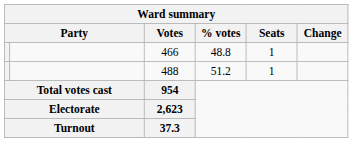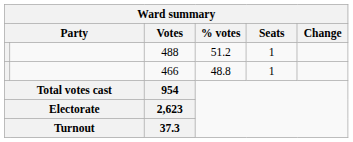rows swapped: (170, 71) <-> (170, 52)
